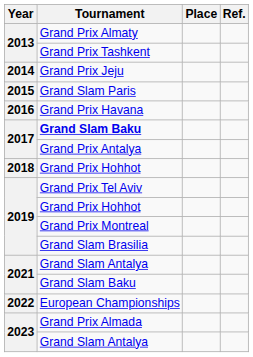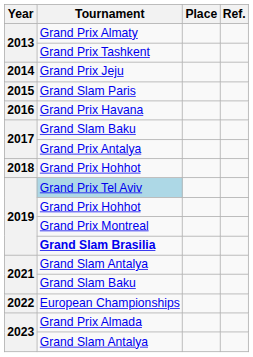(91, 129) bold -> (88, 129) normal
(91, 187) no background -> (91, 187) lightblue background
(94, 245) normal -> (98, 245) bold
